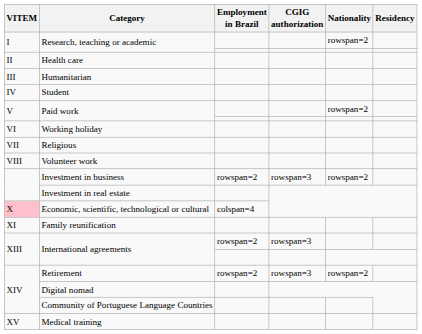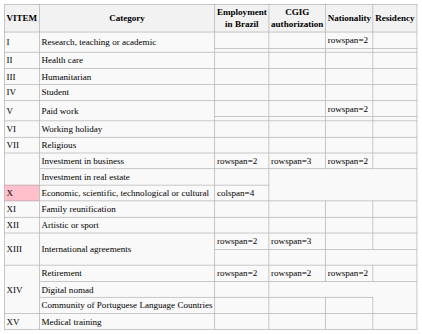- row: (69, 161)
+ row: (70, 225)
(291, 273) rowspan=3 -> (291, 273) rowspan=2
